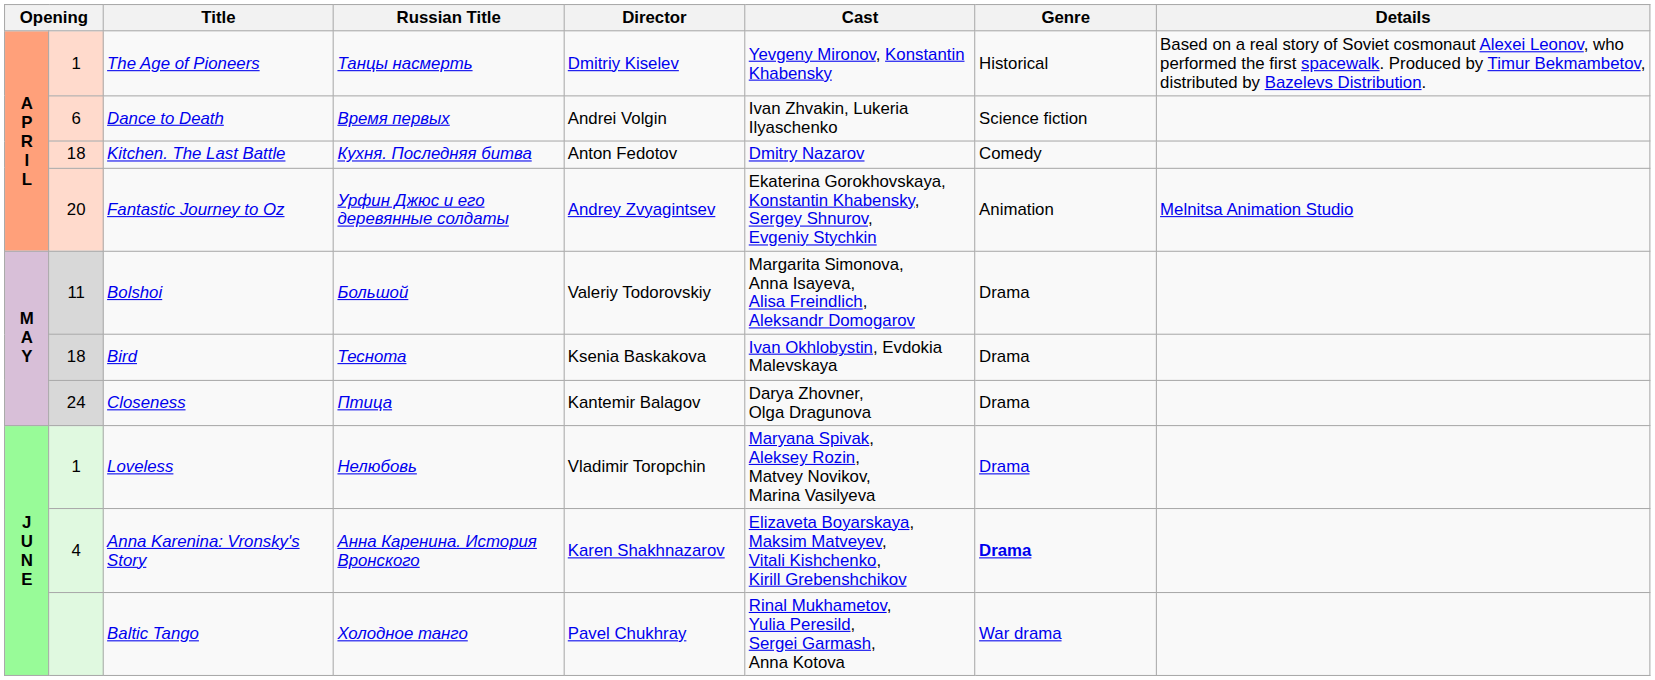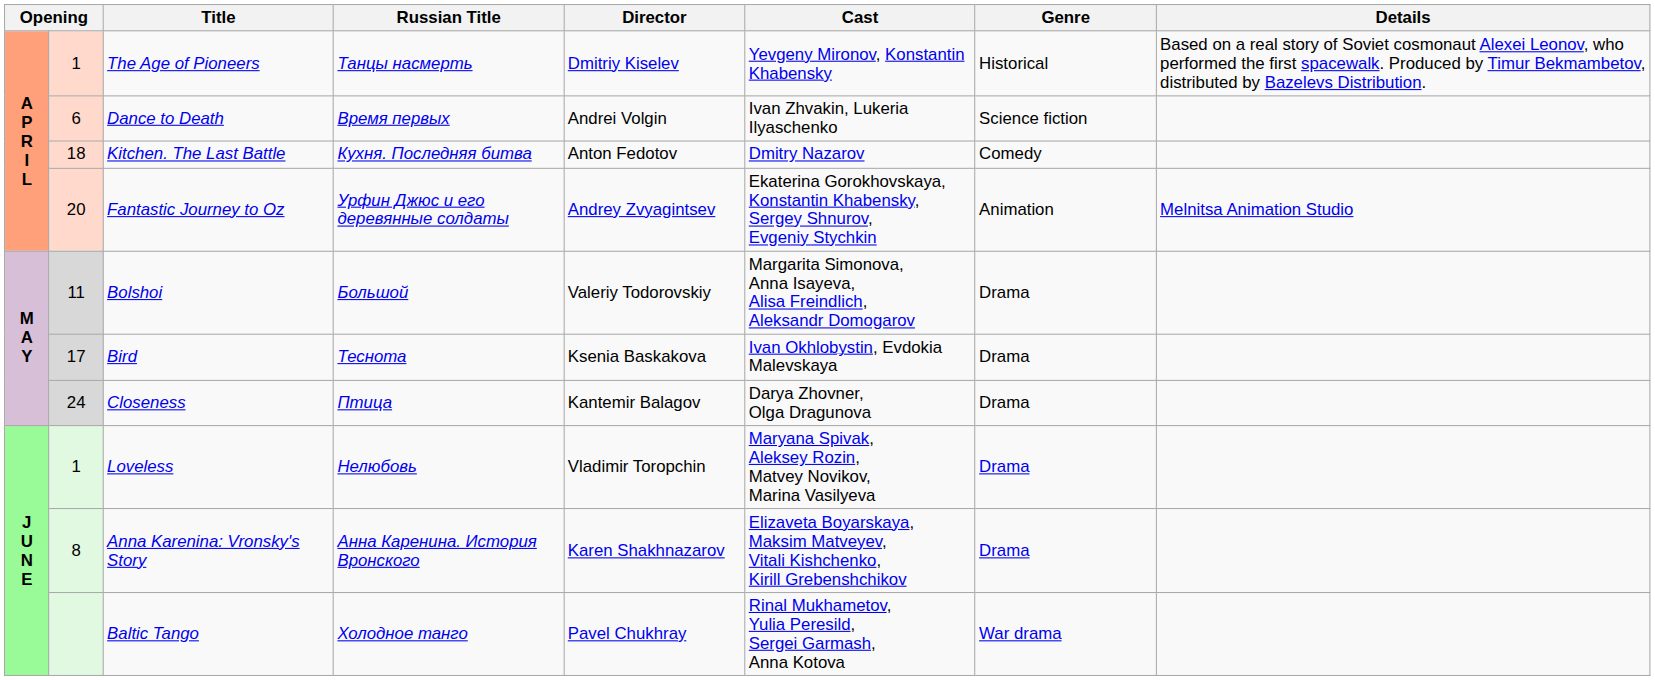(76, 357) 18 -> (76, 357) 17
(76, 550) 4 -> (76, 550) 8
(1005, 550) bold -> (1004, 550) normal
